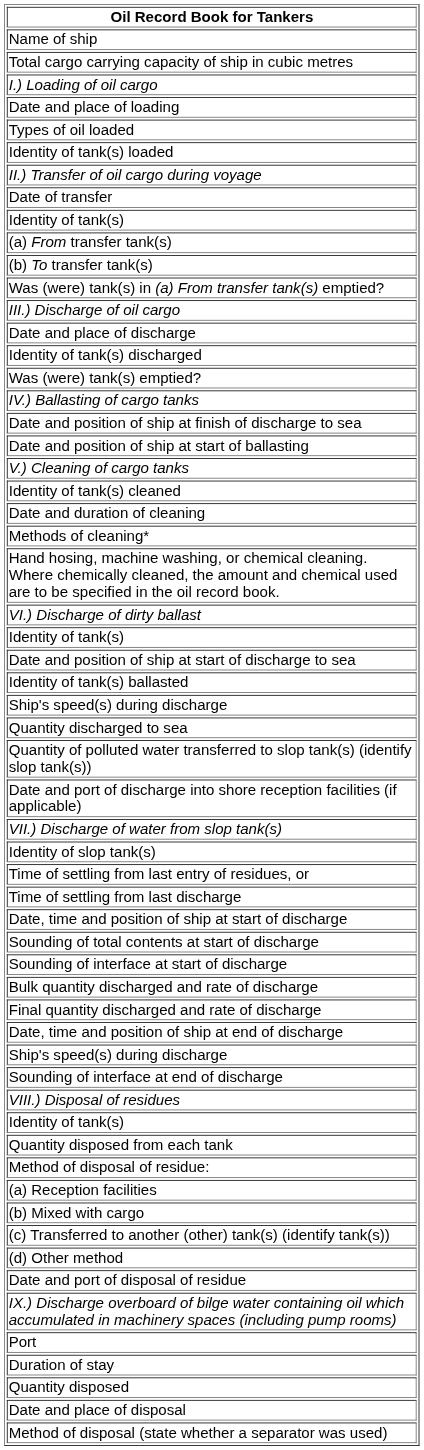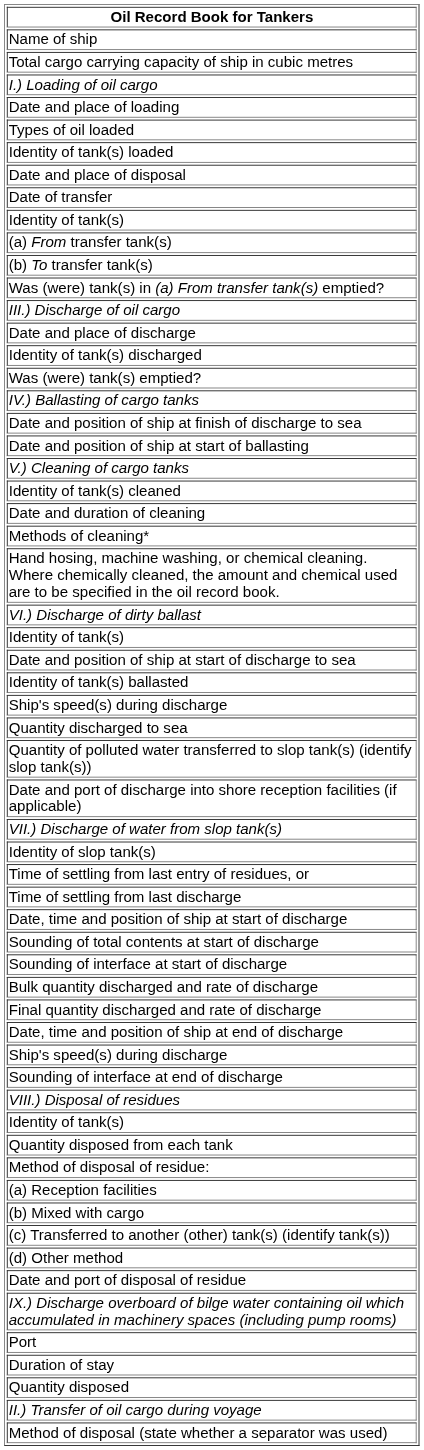(135, 175) II.) Transfer of oil cargo during voyage -> (97, 175) Date and place of disposal
(97, 1410) Date and place of disposal -> (135, 1410) II.) Transfer of oil cargo during voyage
